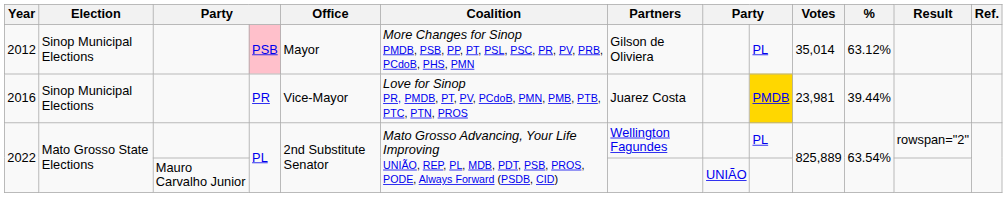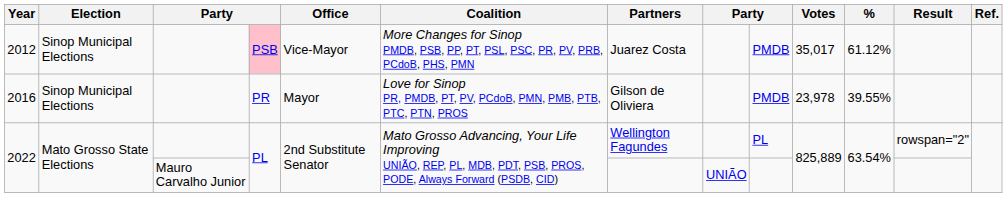(301, 49) Mayor -> (316, 49) Vice-Mayor
(637, 49) Gilson de Oliviera -> (648, 49) Juarez Costa
(760, 49) PL -> (771, 49) PMDB
(815, 49) 35,014 -> (815, 49) 35,017
(869, 49) 63.12% -> (869, 49) 61.12%
(316, 98) Vice-Mayor -> (301, 98) Mayor
(648, 98) Juarez Costa -> (637, 98) Gilson de Oliviera
(771, 98) gold background -> (771, 98) no background
(815, 98) 23,981 -> (815, 98) 23,978
(869, 98) 39.44% -> (869, 98) 39.55%
